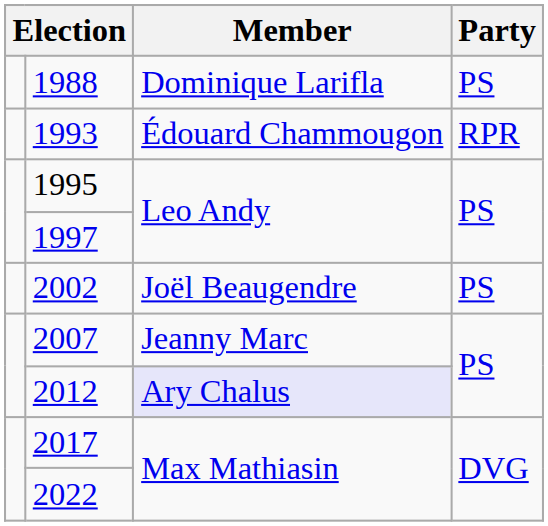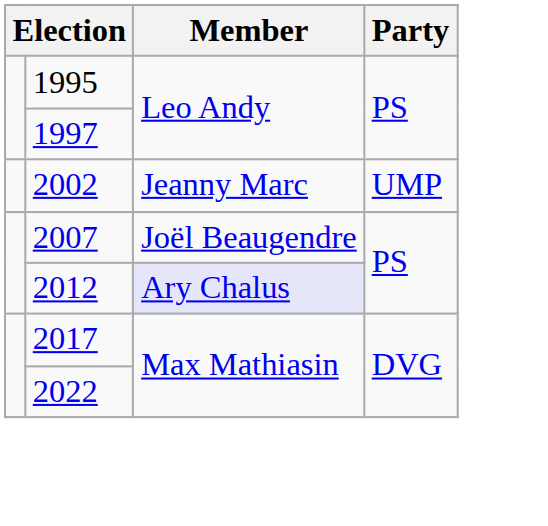- row: (65, 81)
- row: (65, 133)
(249, 287) Joël Beaugendre -> (225, 184) Jeanny Marc
(476, 287) PS -> (407, 184) UMP
(225, 339) Jeanny Marc -> (249, 236) Joël Beaugendre
